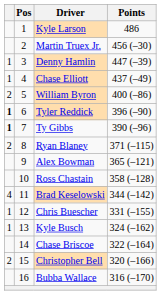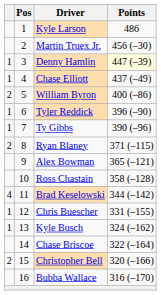(132, 62) no background -> (132, 62) lightyellow background
(9, 112) bold -> (9, 112) normal
(9, 128) bold -> (9, 128) normal
